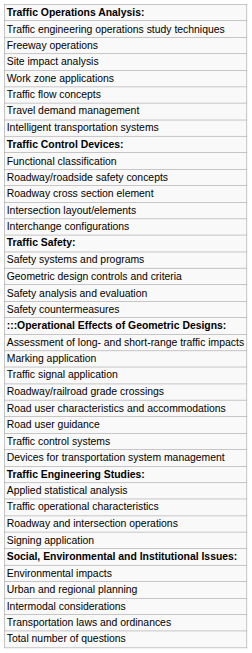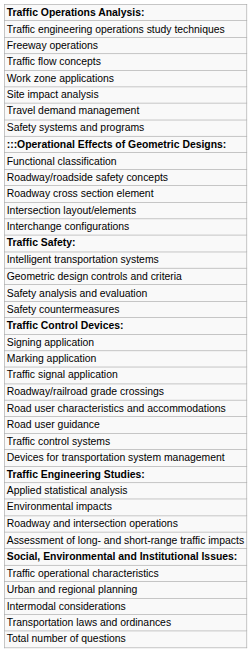(53, 62) Site impact analysis -> (54, 62) Traffic flow concepts
(54, 95) Traffic flow concepts -> (53, 95) Site impact analysis
(83, 128) Intelligent transportation systems -> (76, 128) Safety systems and programs
(65, 144) Traffic Control Devices: -> (117, 144) :::Operational Effects of Geometric Designs:
(76, 260) Safety systems and programs -> (83, 260) Intelligent transportation systems
(117, 326) :::Operational Effects of Geometric Designs: -> (65, 326) Traffic Control Devices:
(125, 342) Assessment of long- and short-range traffic impacts -> (50, 342) Signing application
(83, 507) Traffic operational characteristics -> (59, 507) Environmental impacts
(50, 540) Signing application -> (125, 540) Assessment of long- and short-range traffic impacts
(59, 573) Environmental impacts -> (83, 573) Traffic operational characteristics
